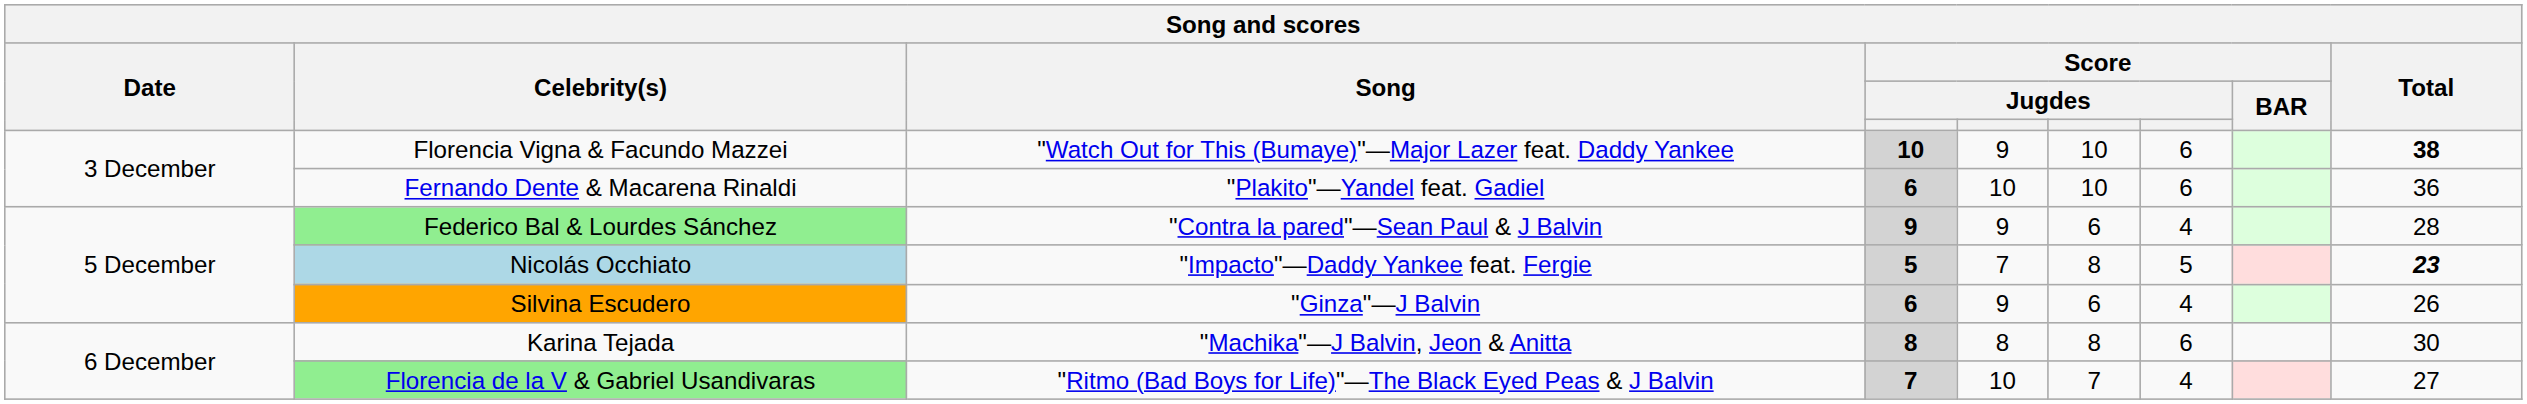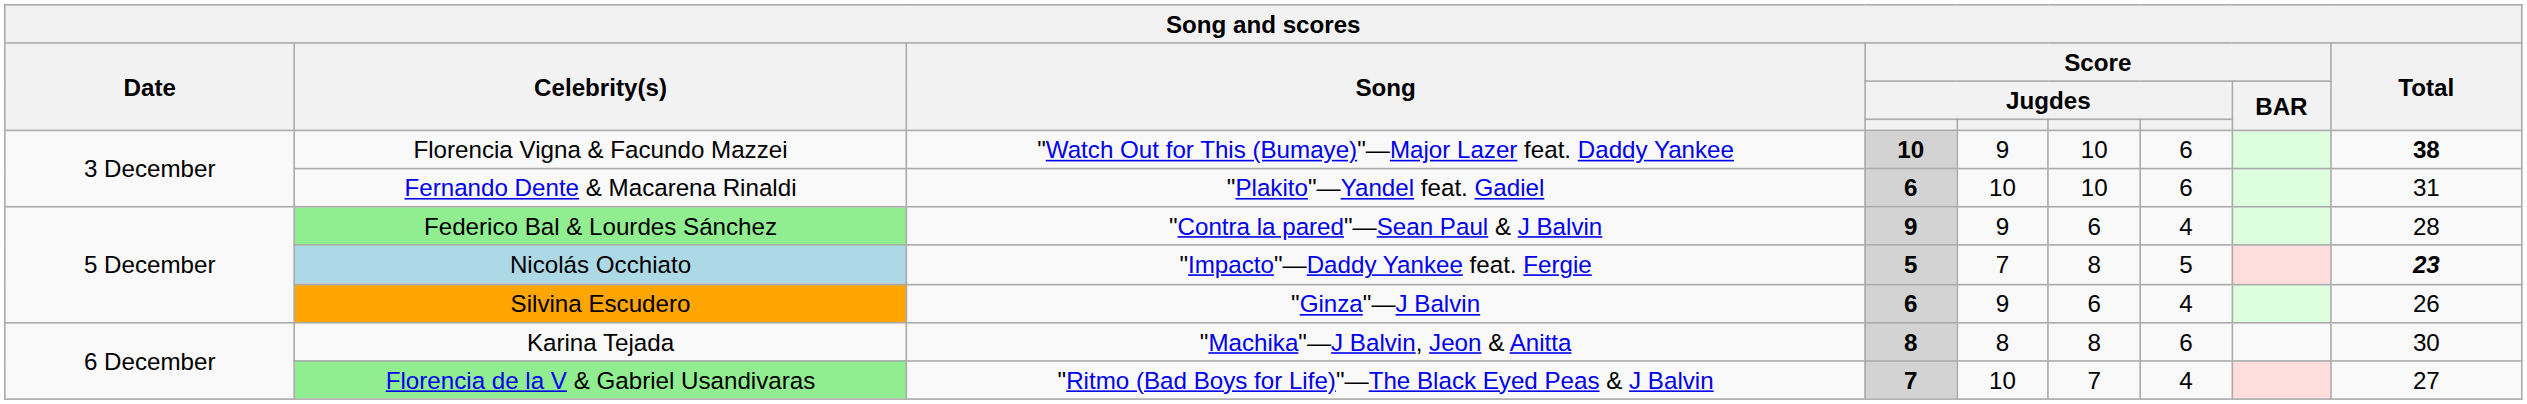(2426, 188) 36 -> (2426, 188) 31
